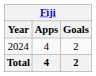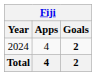(76, 46) normal -> (76, 46) bold
